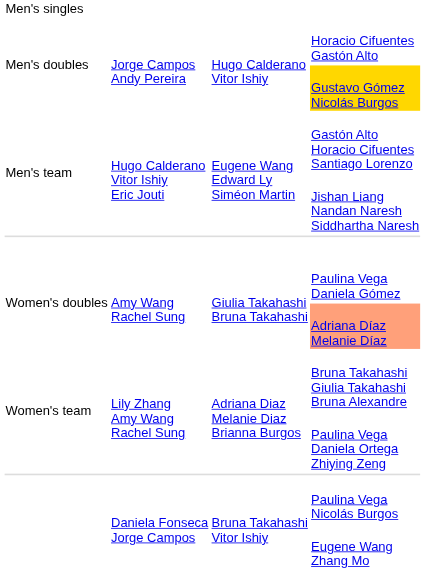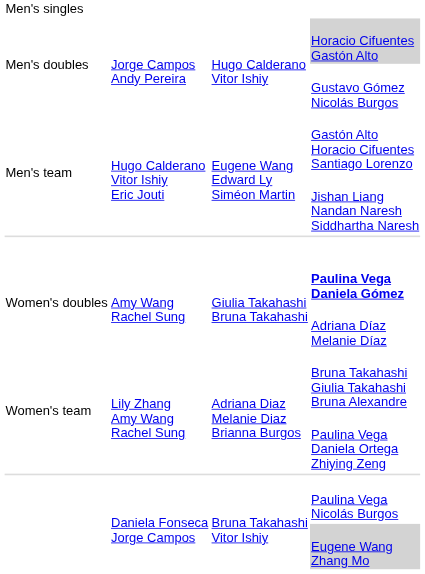(363, 48) no background -> (363, 48) lightgrey background
(358, 95) gold background -> (358, 95) no background
(356, 286) normal -> (358, 286) bold
(349, 333) lightsalmon background -> (349, 333) no background
(352, 553) no background -> (352, 553) lightgrey background
